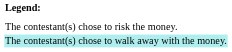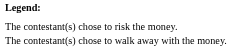(116, 41) paleturquoise background -> (116, 41) no background
